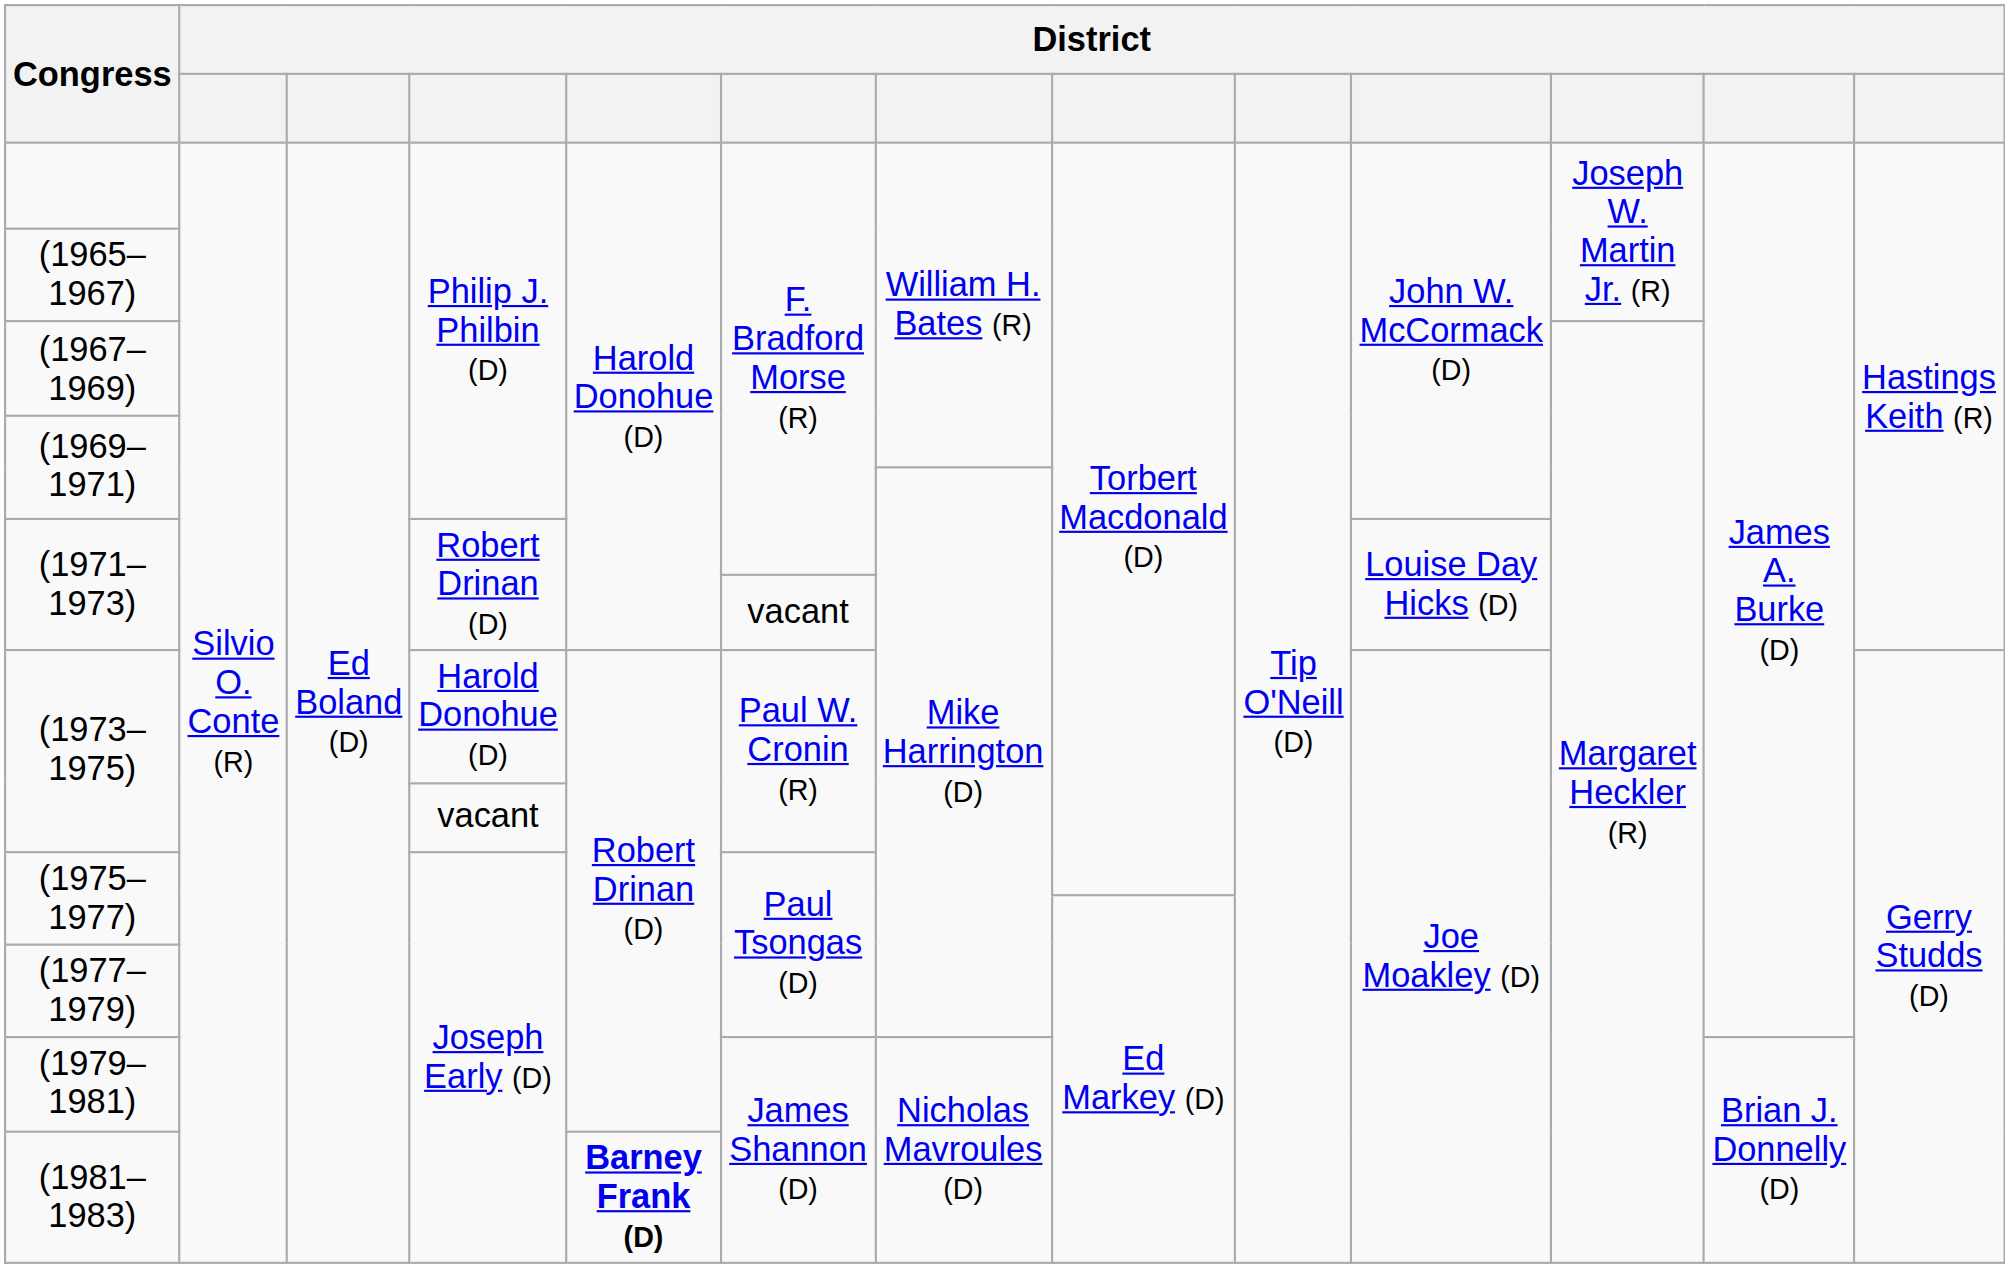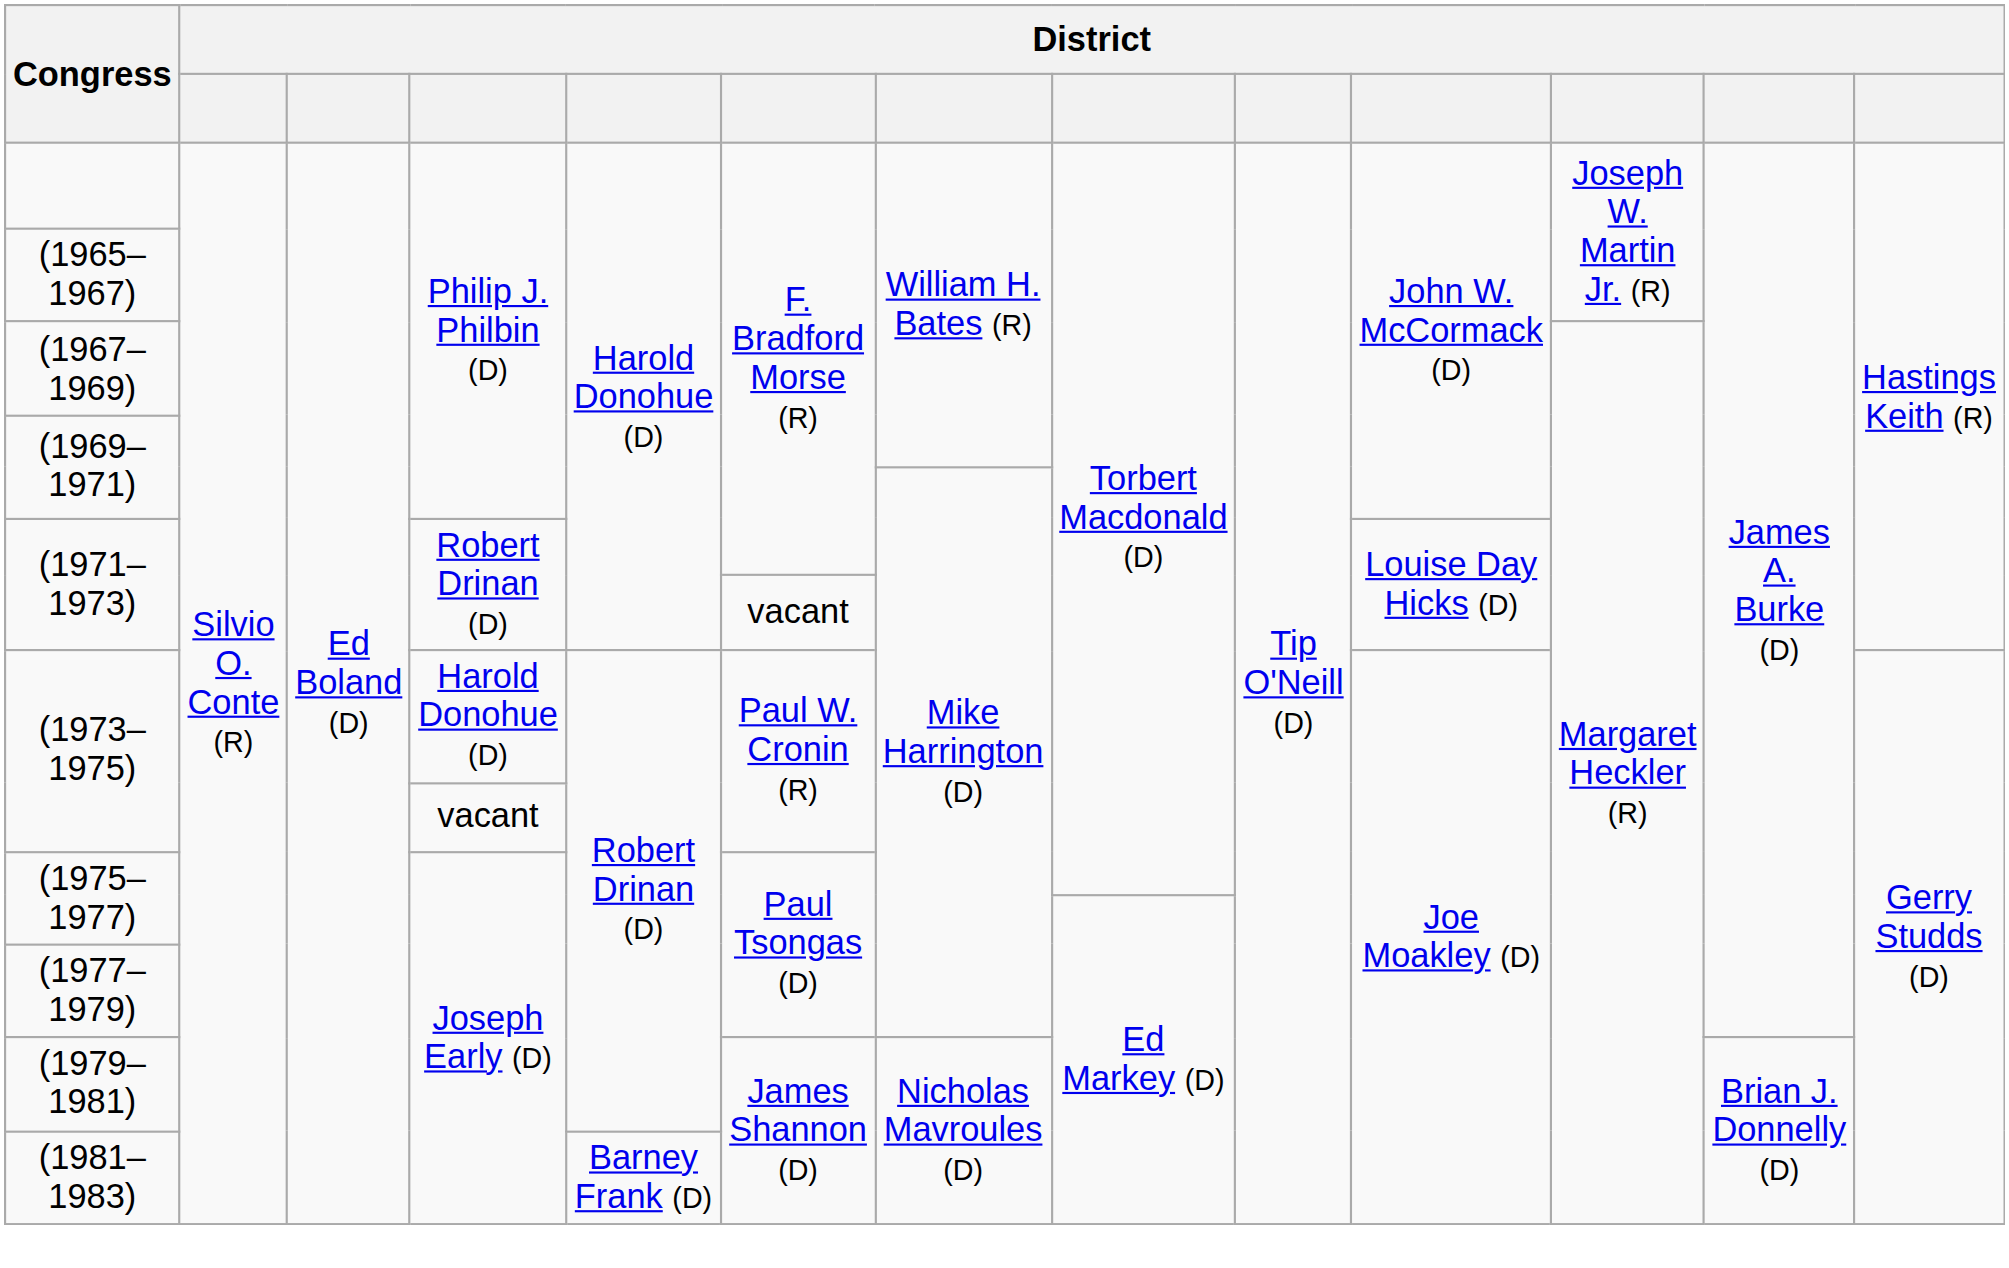(643, 1196) bold -> (643, 1176) normal
